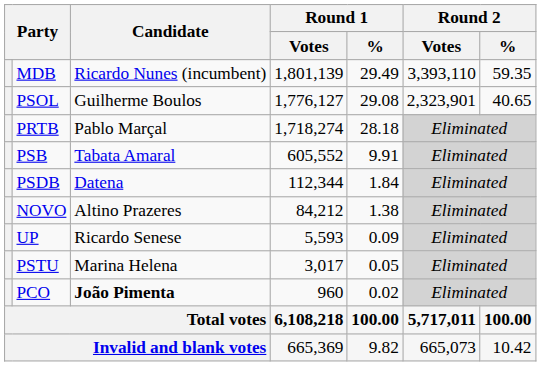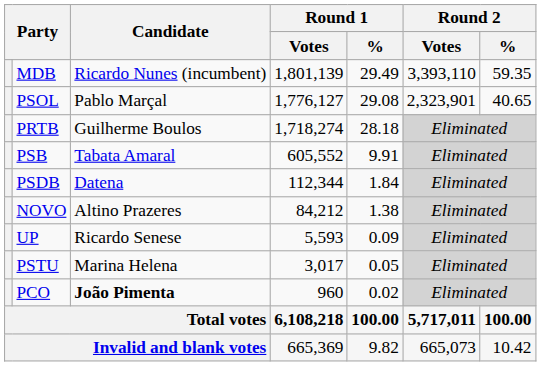(138, 100) Guilherme Boulos -> (121, 100) Pablo Marçal
(121, 127) Pablo Marçal -> (138, 127) Guilherme Boulos
